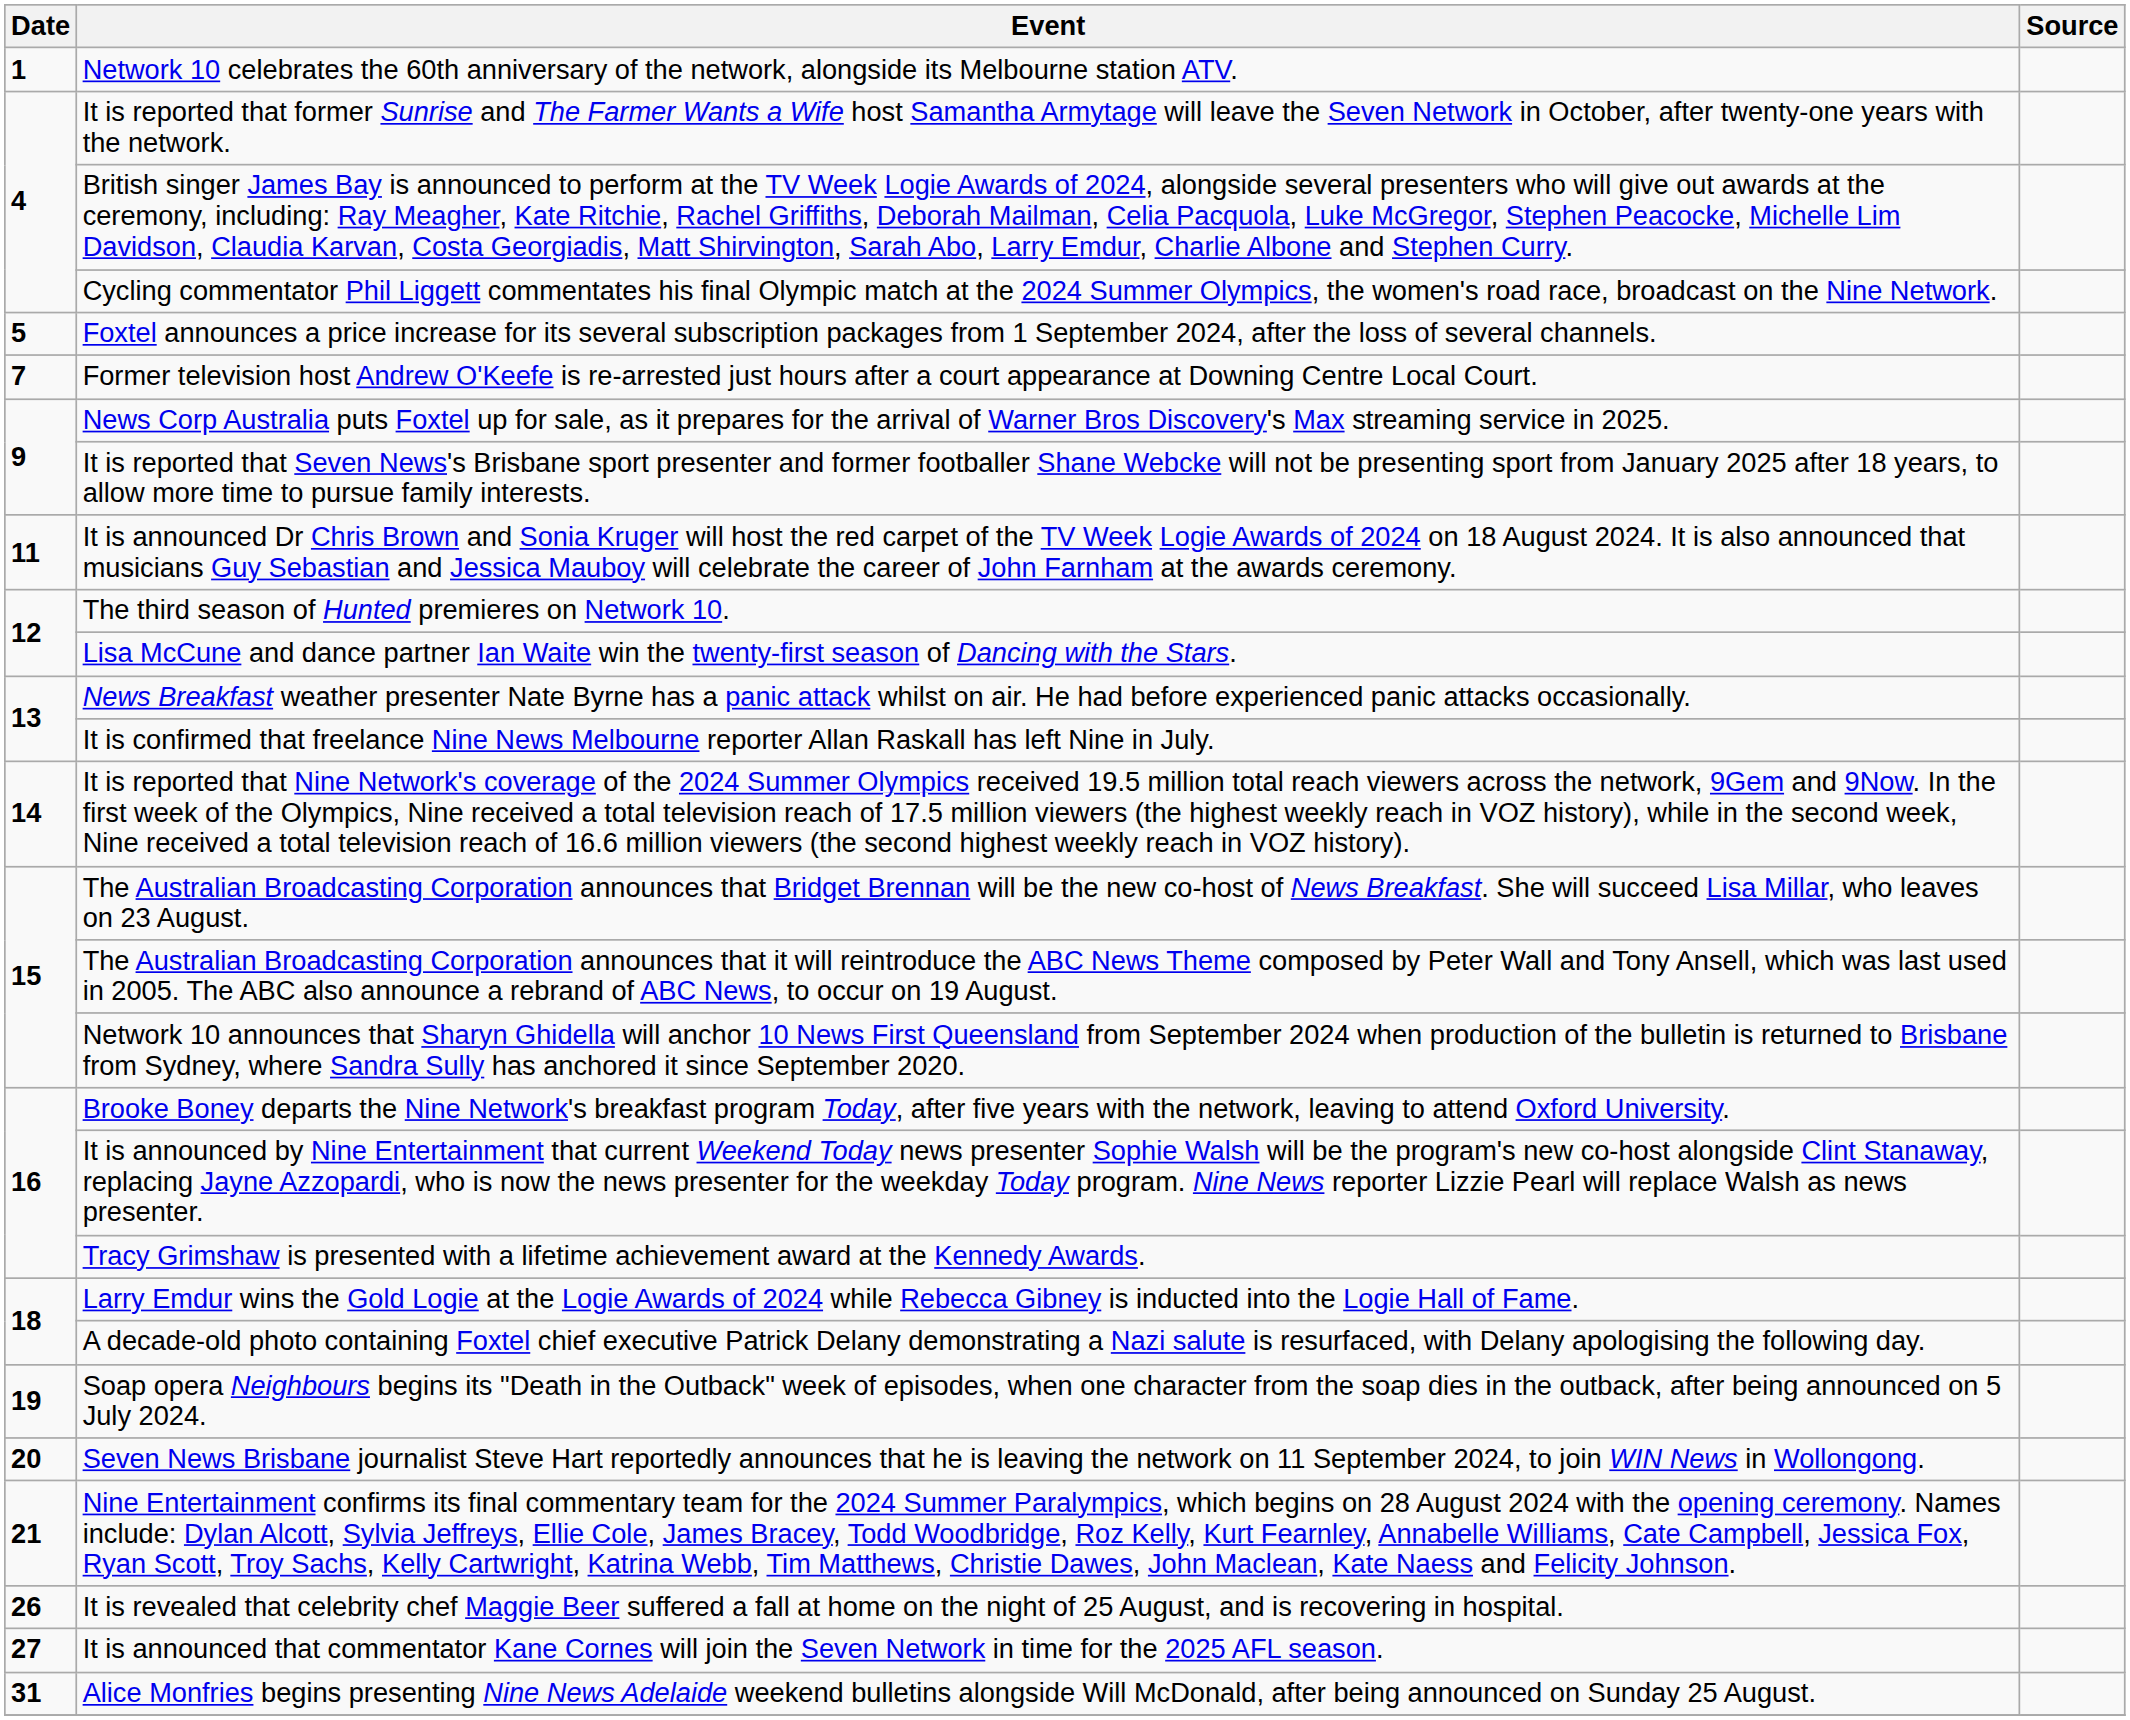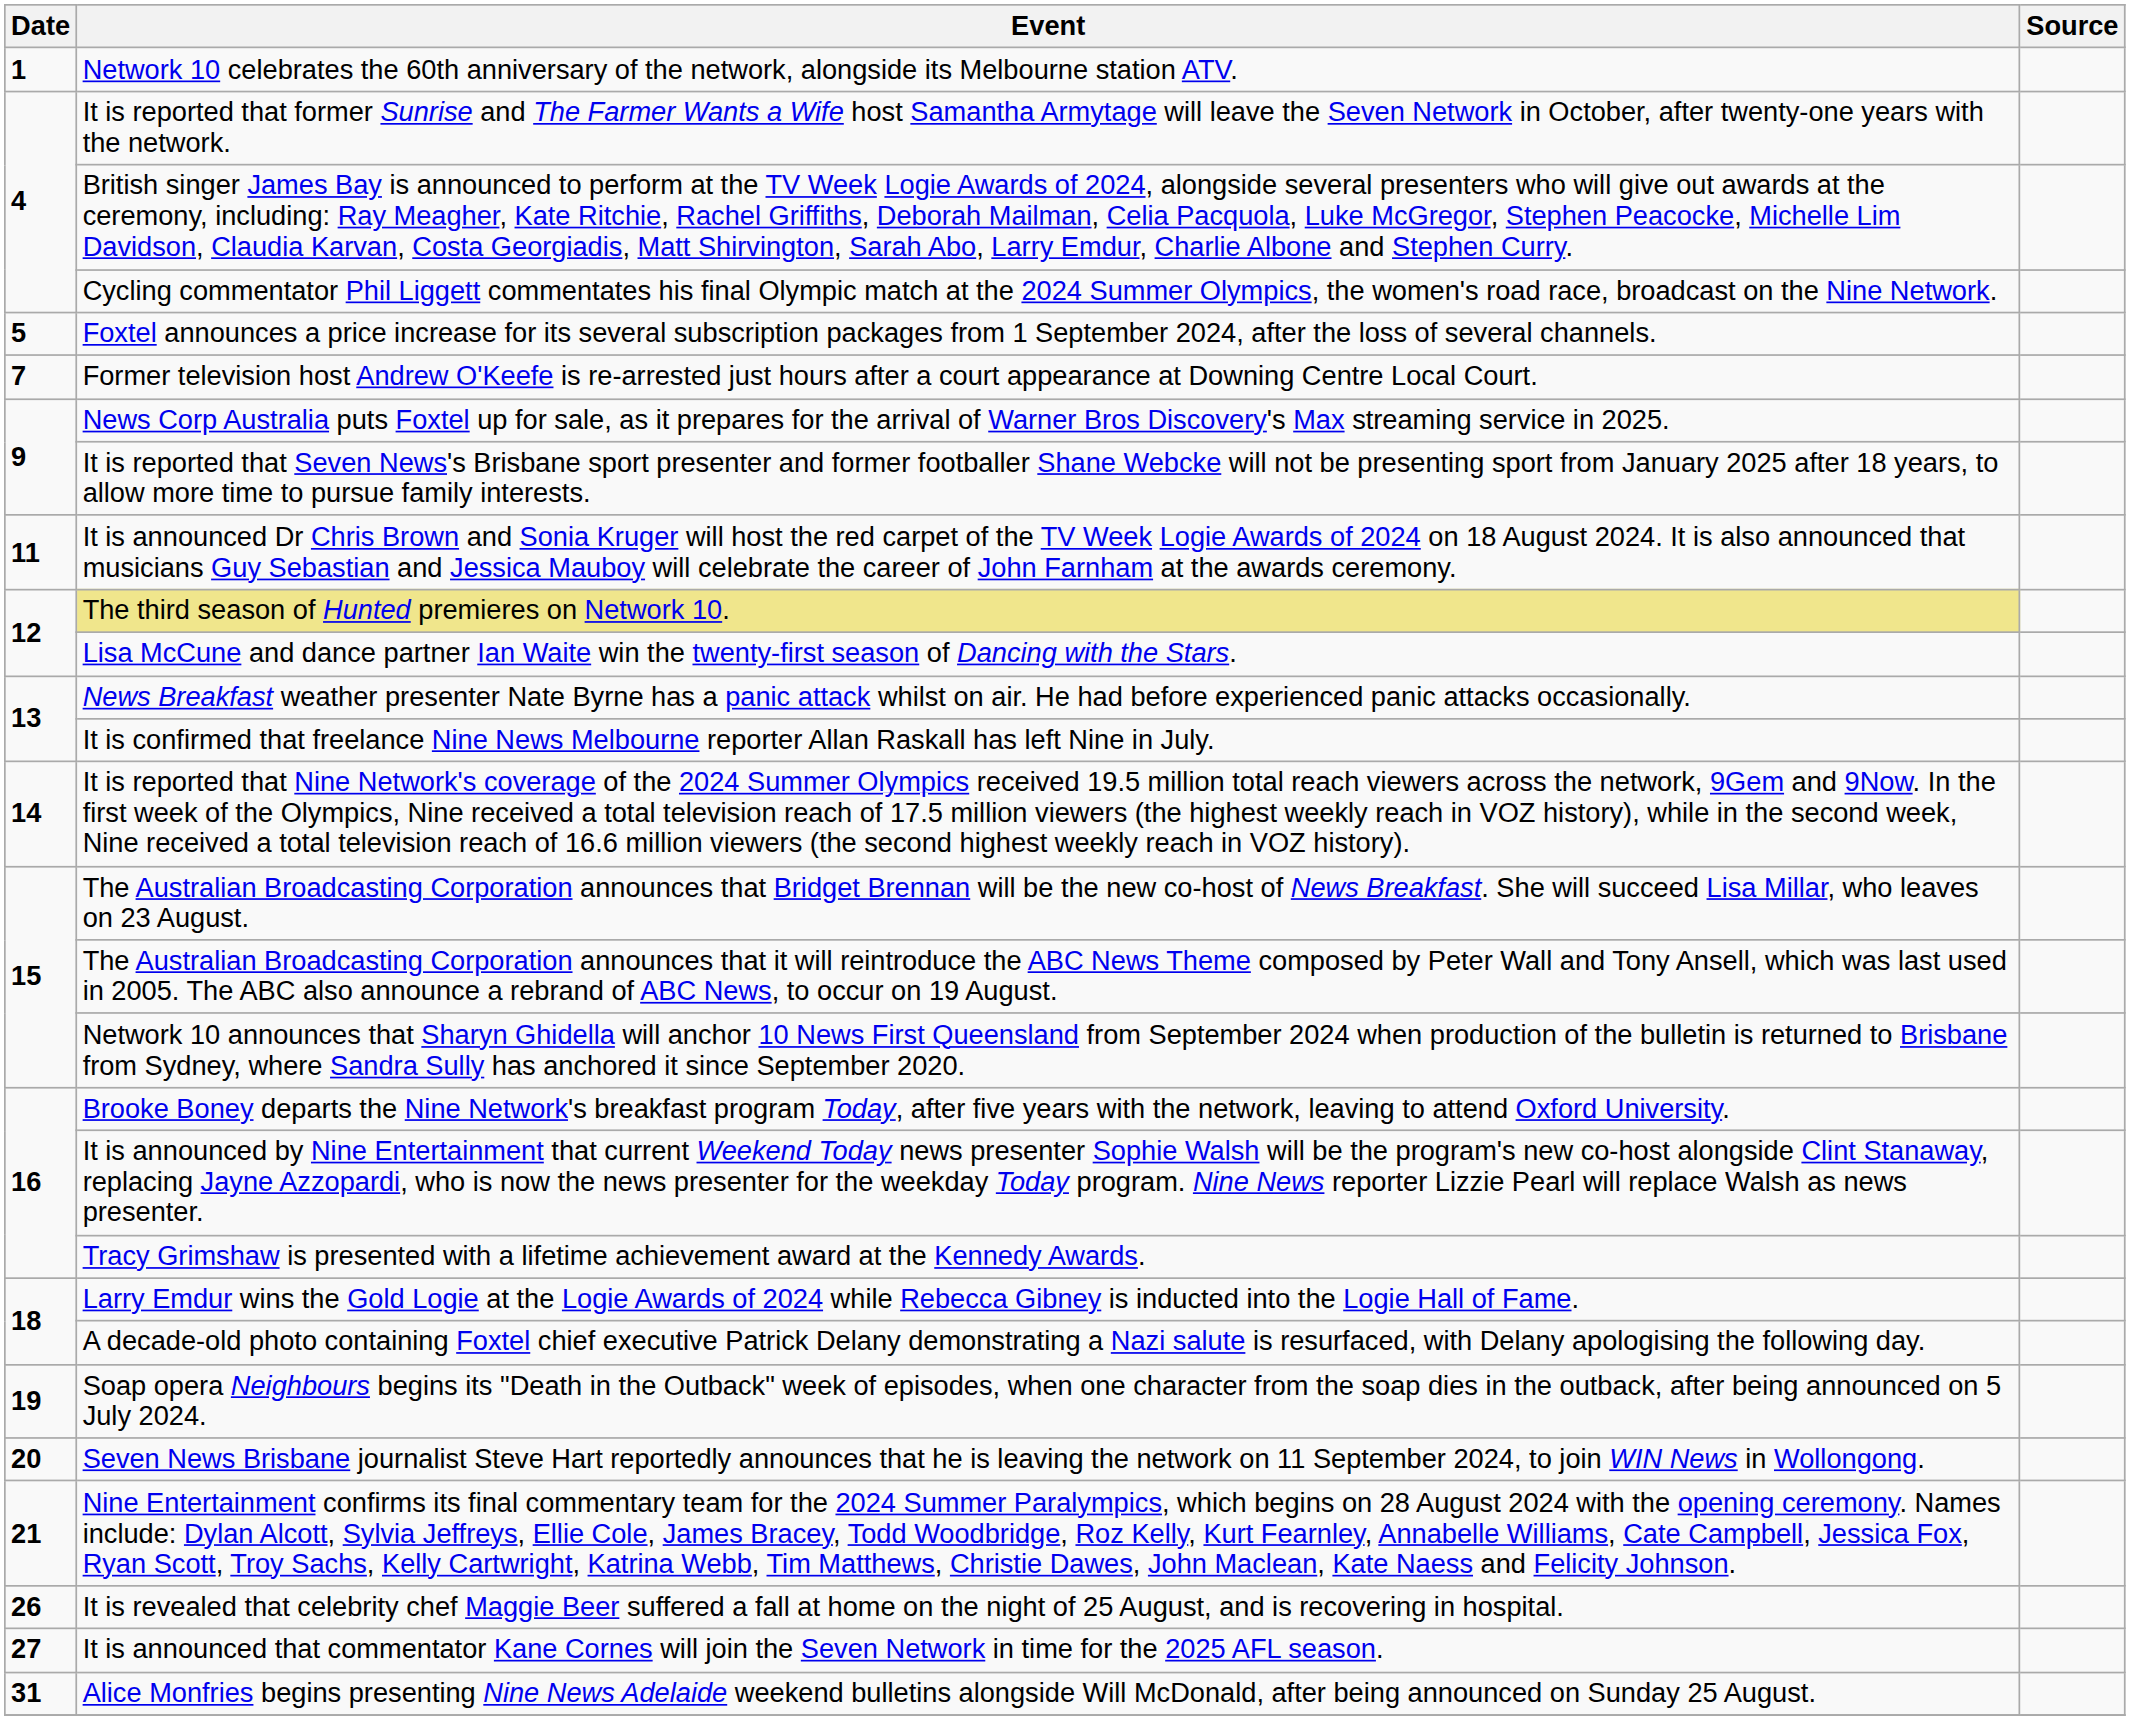(406, 610) no background -> (406, 610) khaki background
